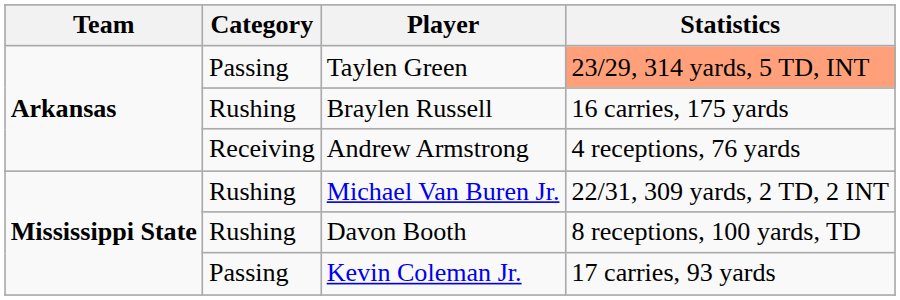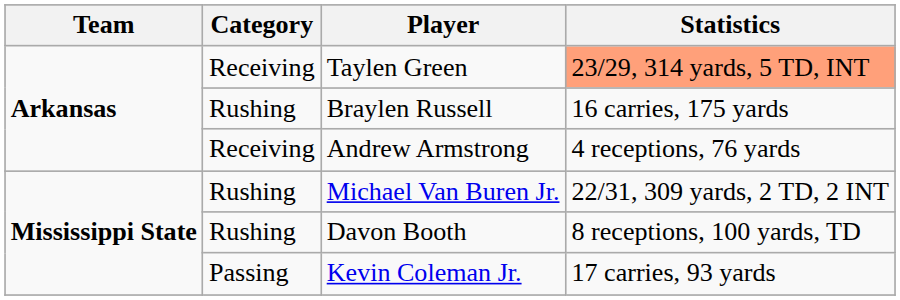(249, 66) Passing -> (262, 66) Receiving
